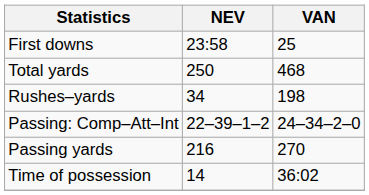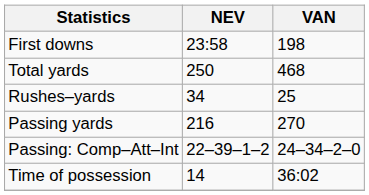(286, 44) 25 -> (291, 44) 198
(291, 97) 198 -> (286, 97) 25
rows swapped: (61, 150) <-> (93, 123)
